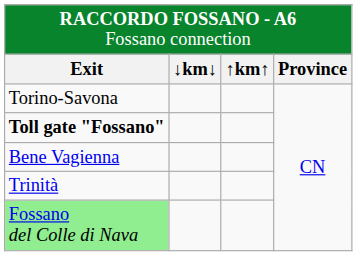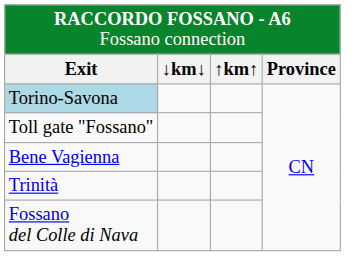(63, 98) no background -> (63, 98) lightblue background
(87, 127) bold -> (81, 127) normal
(73, 225) lightgreen background -> (73, 225) no background
